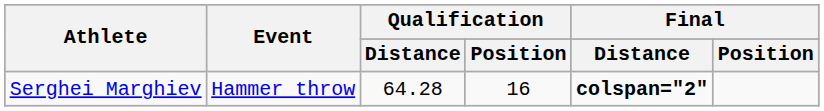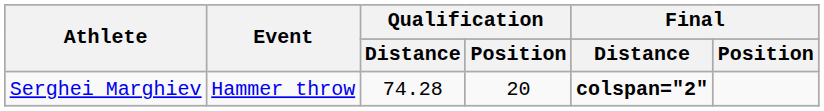(413, 89) 64.28 -> (413, 89) 74.28
(518, 89) 16 -> (518, 89) 20
